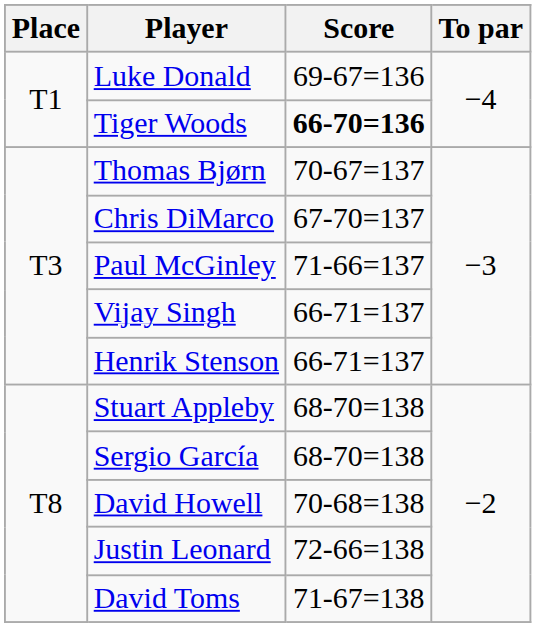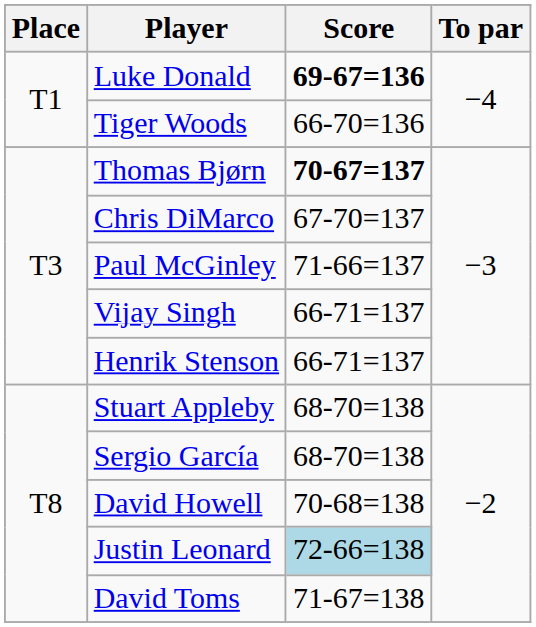(359, 75) normal -> (359, 75) bold
(359, 123) bold -> (359, 123) normal
(359, 170) normal -> (359, 170) bold
(359, 550) no background -> (359, 550) lightblue background
